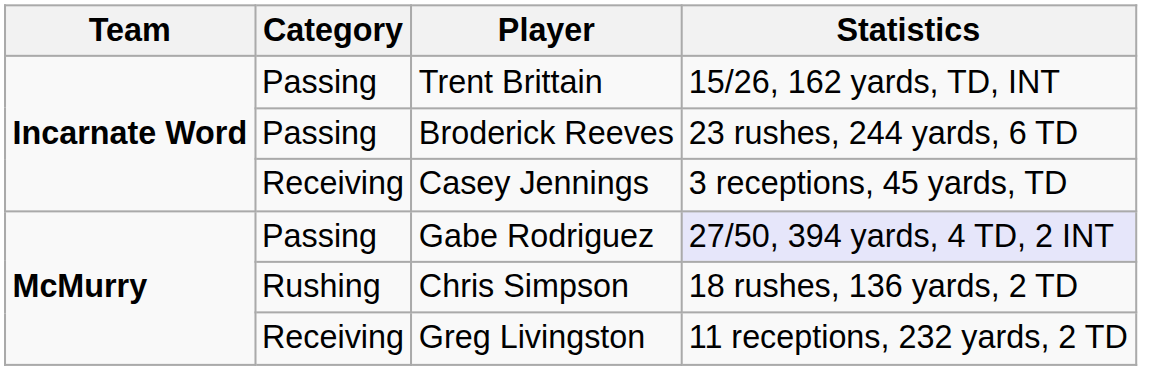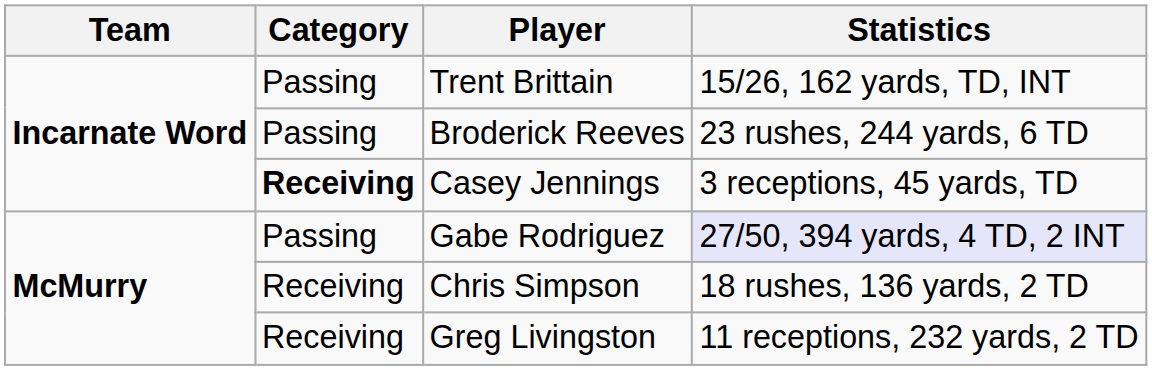(333, 184) normal -> (338, 184) bold
(321, 286) Rushing -> (333, 286) Receiving
